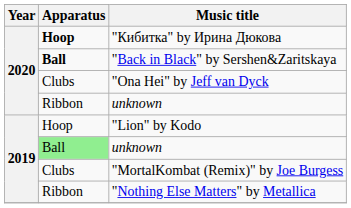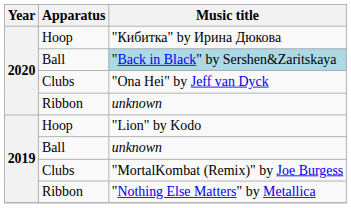(58, 37) bold -> (57, 37) normal
(54, 59) bold -> (54, 59) normal
(224, 59) no background -> (224, 59) lightblue background
(54, 147) lightgreen background -> (54, 147) no background
